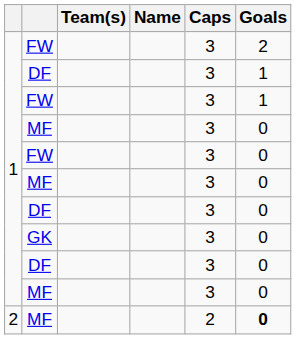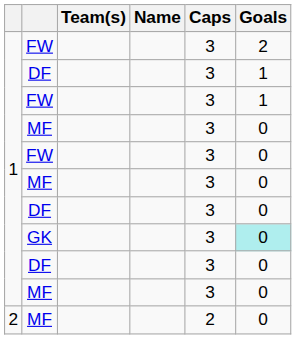(263, 237) no background -> (263, 237) paleturquoise background
(263, 319) bold -> (263, 319) normal
